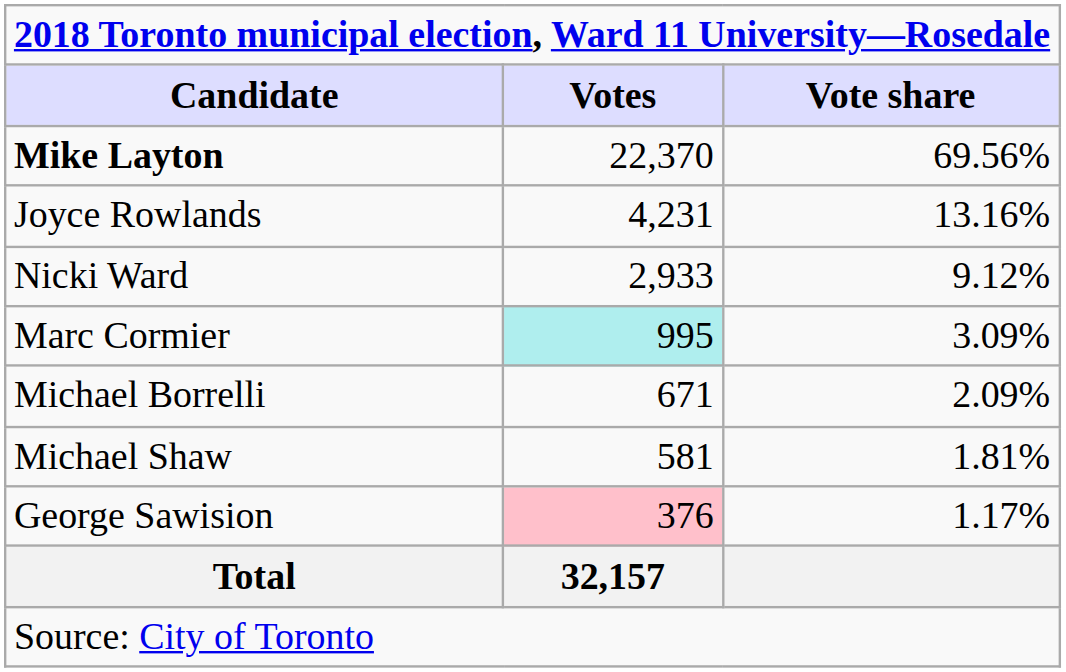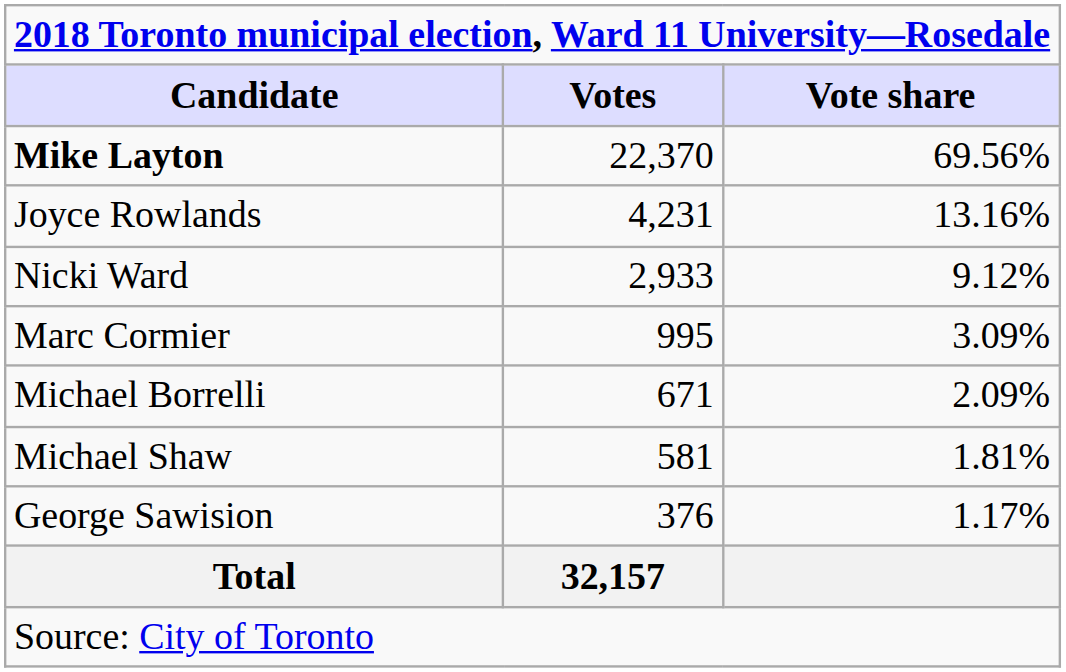(685, 335) paleturquoise background -> (685, 335) no background
(685, 515) pink background -> (685, 515) no background
